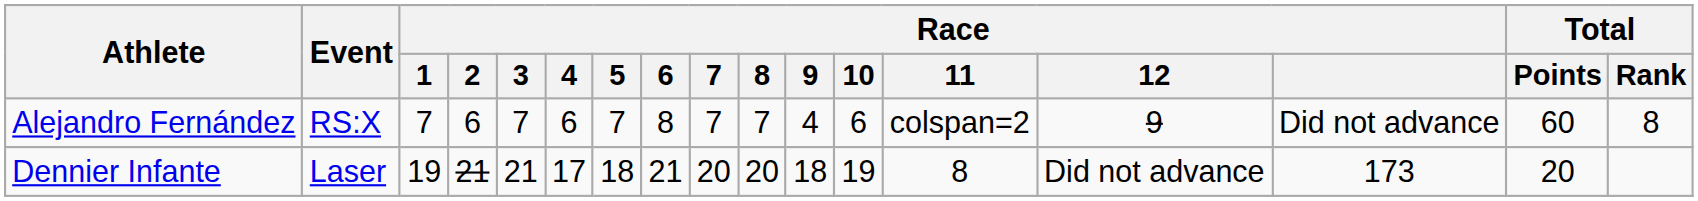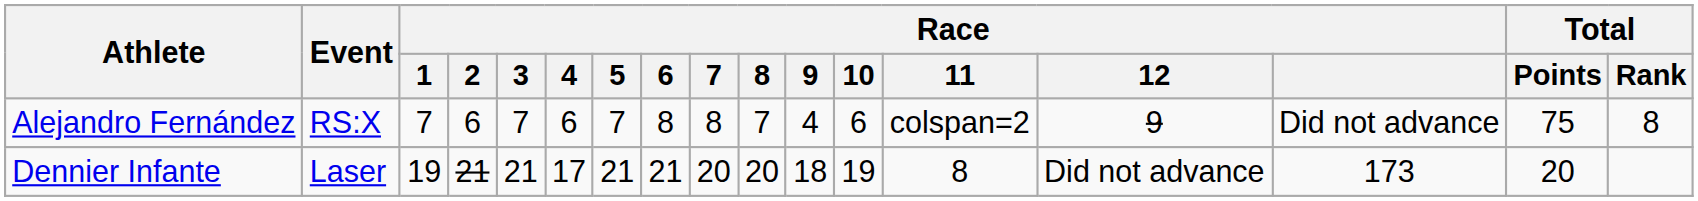(714, 123) 7 -> (714, 123) 8
(1558, 123) 60 -> (1558, 123) 75
(617, 172) 18 -> (617, 172) 21
